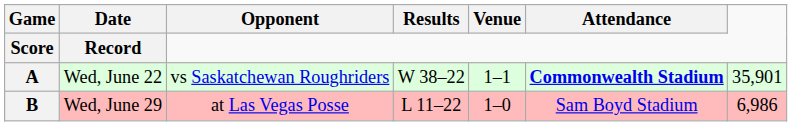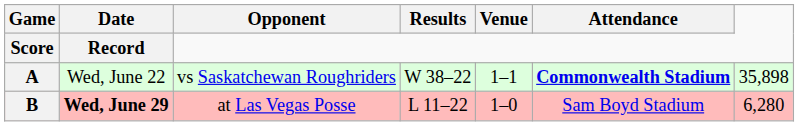(757, 76) 35,901 -> (764, 76) 35,898
(113, 105) normal -> (116, 105) bold
(757, 105) 6,986 -> (764, 105) 6,280
